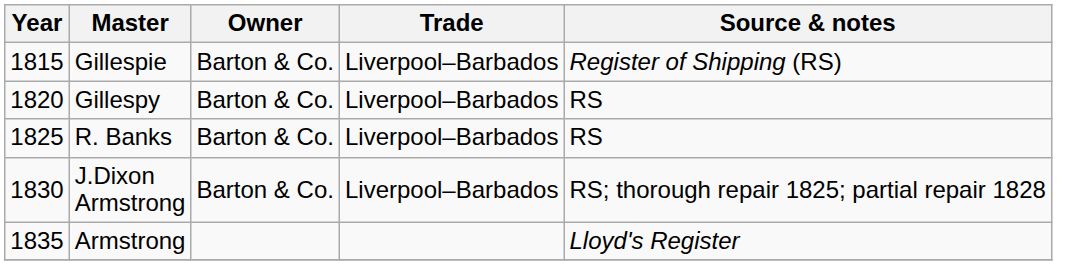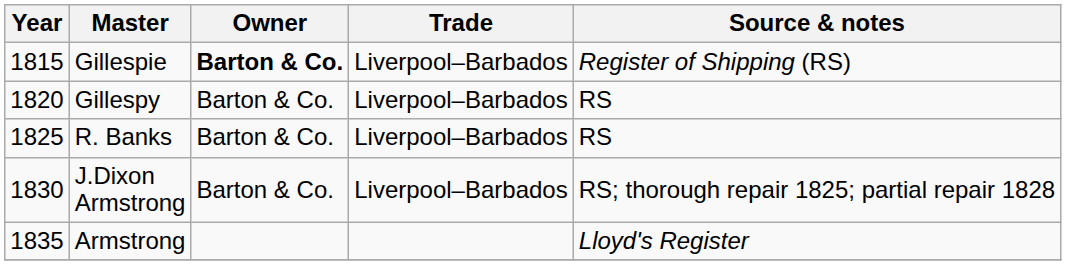(265, 61) normal -> (270, 61) bold
